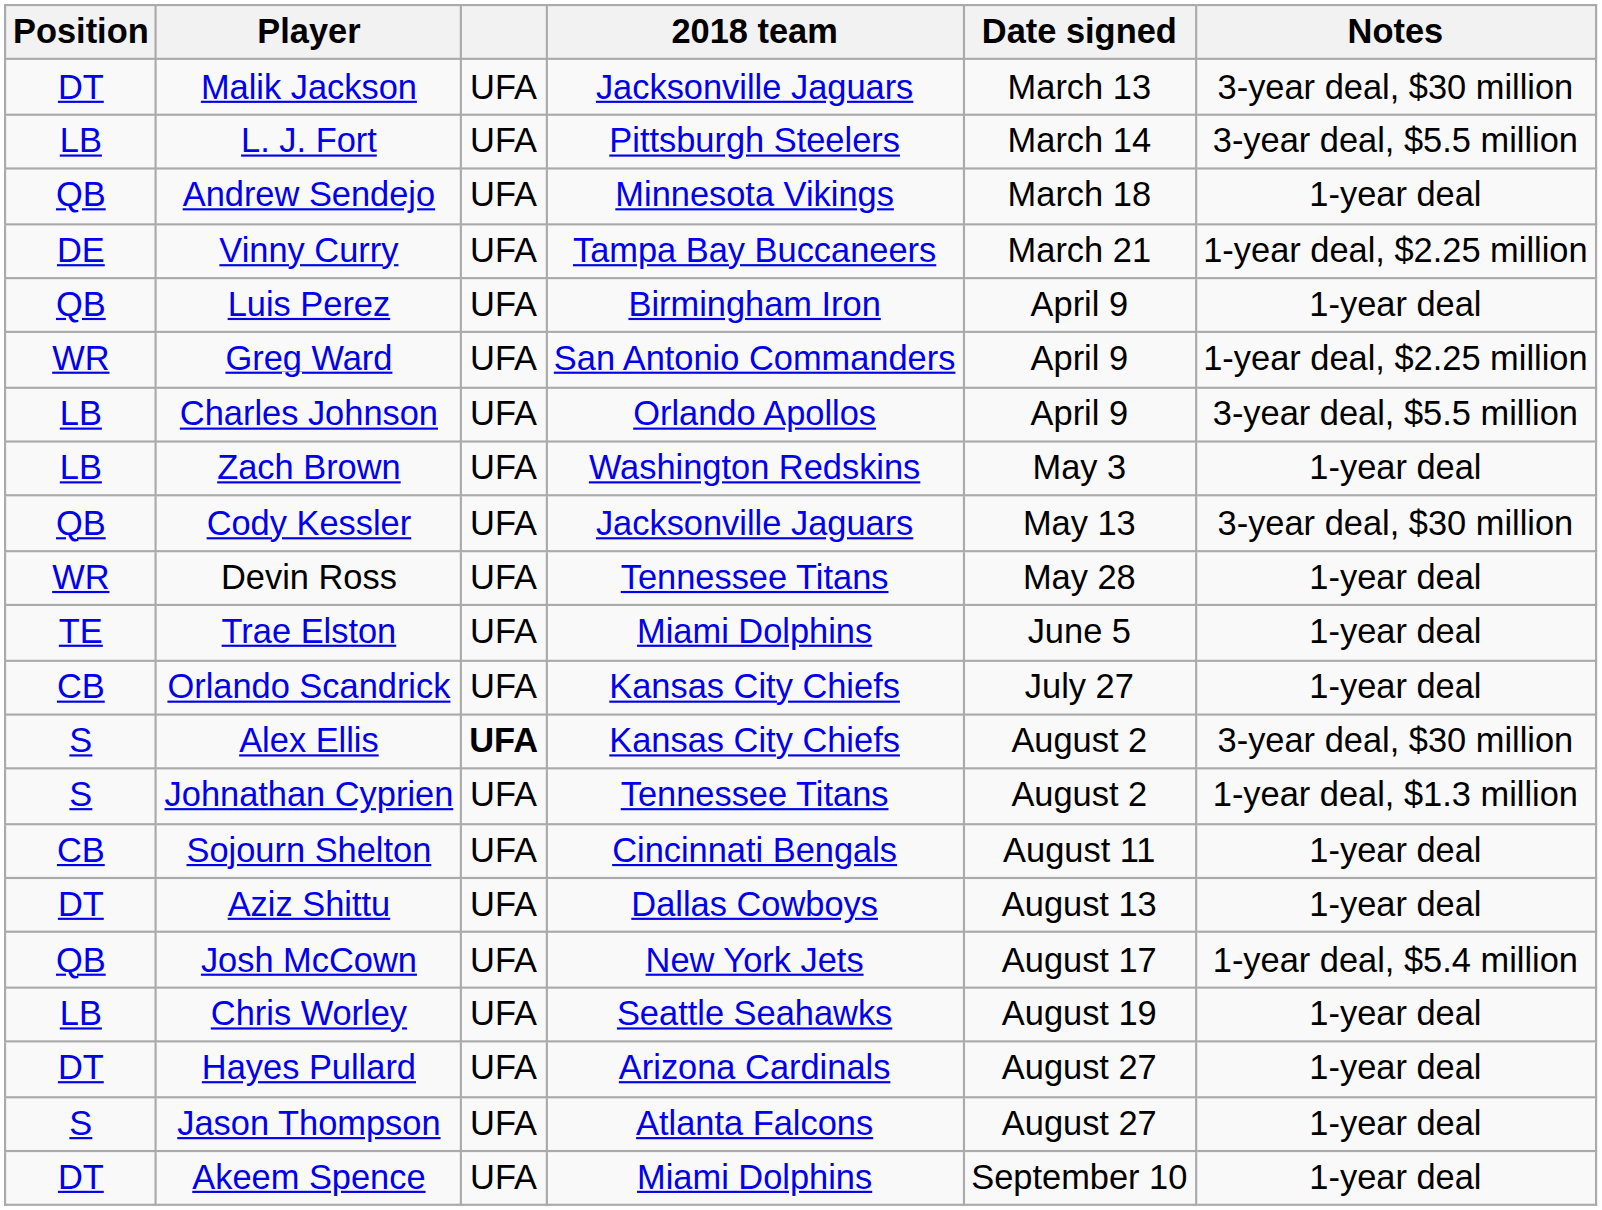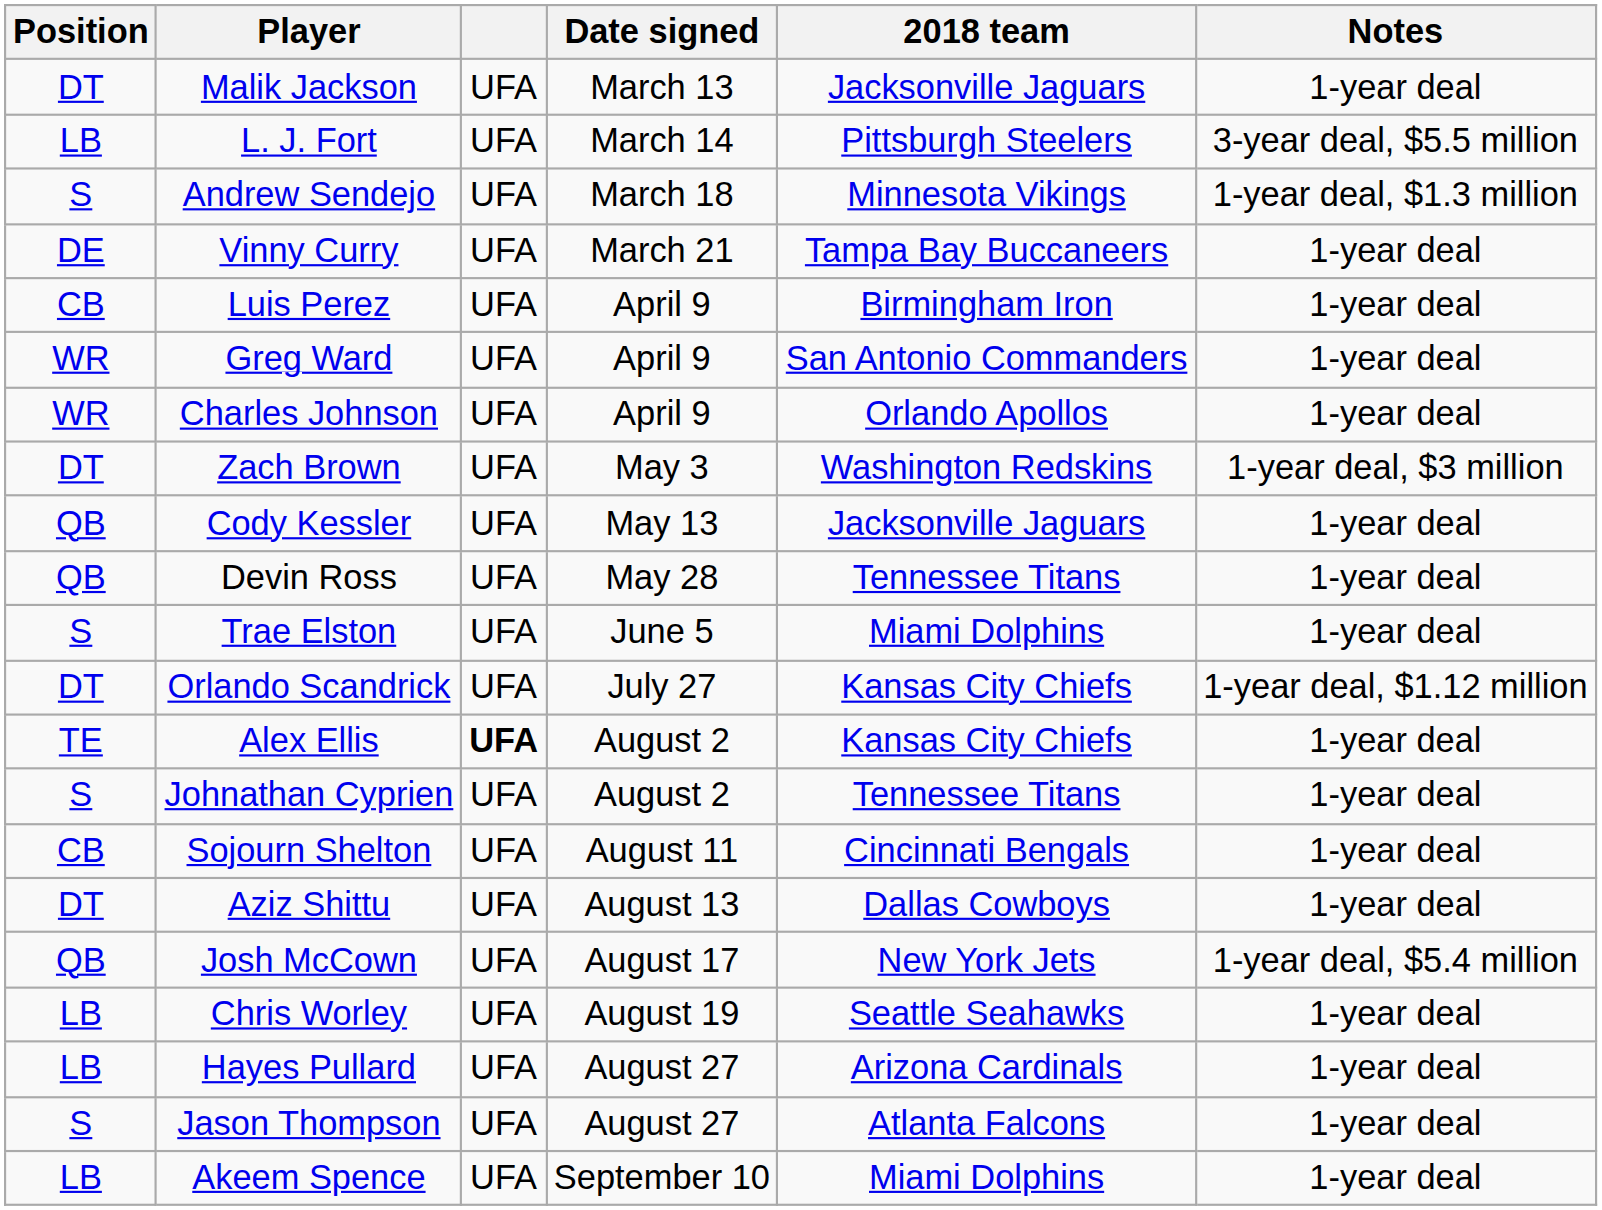columns swapped: (755, 31) <-> (1079, 31)
(1395, 86) 3-year deal, $30 million -> (1395, 86) 1-year deal
(81, 195) QB -> (81, 195) S
(1395, 195) 1-year deal -> (1395, 195) 1-year deal, $1.3 million
(1395, 250) 1-year deal, $2.25 million -> (1395, 250) 1-year deal
(81, 304) QB -> (81, 304) CB
(1395, 359) 1-year deal, $2.25 million -> (1395, 359) 1-year deal
(81, 413) LB -> (81, 413) WR
(1395, 413) 3-year deal, $5.5 million -> (1395, 413) 1-year deal
(81, 468) LB -> (81, 468) DT
(1395, 468) 1-year deal -> (1395, 468) 1-year deal, $3 million
(1395, 522) 3-year deal, $30 million -> (1395, 522) 1-year deal
(81, 577) WR -> (81, 577) QB
(81, 631) TE -> (81, 631) S
(81, 686) CB -> (81, 686) DT
(1395, 686) 1-year deal -> (1395, 686) 1-year deal, $1.12 million
(81, 741) S -> (81, 741) TE
(1395, 741) 3-year deal, $30 million -> (1395, 741) 1-year deal
(1395, 795) 1-year deal, $1.3 million -> (1395, 795) 1-year deal
(81, 1068) DT -> (81, 1068) LB
(81, 1177) DT -> (81, 1177) LB
